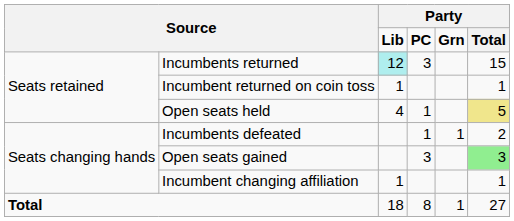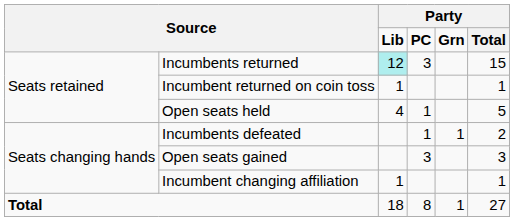(502, 110) khaki background -> (502, 110) no background
(502, 157) lightgreen background -> (502, 157) no background
